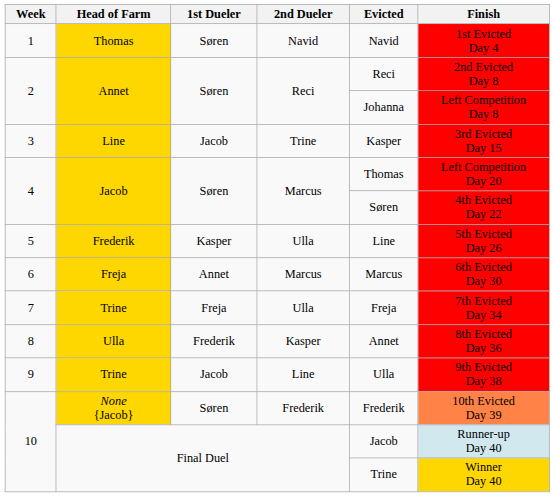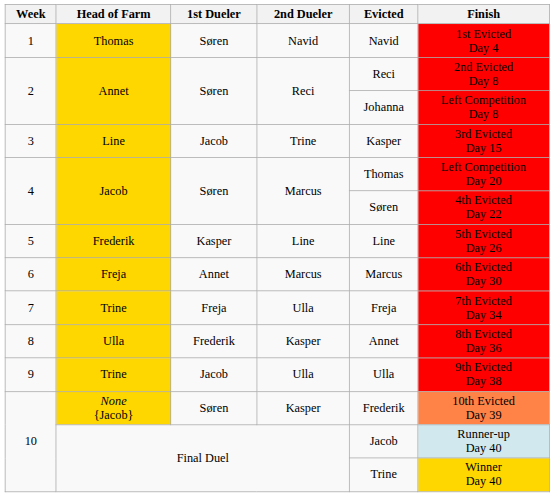(303, 241) Ulla -> (303, 241) Line
(303, 374) Line -> (303, 374) Ulla
(303, 408) Frederik -> (303, 408) Kasper
